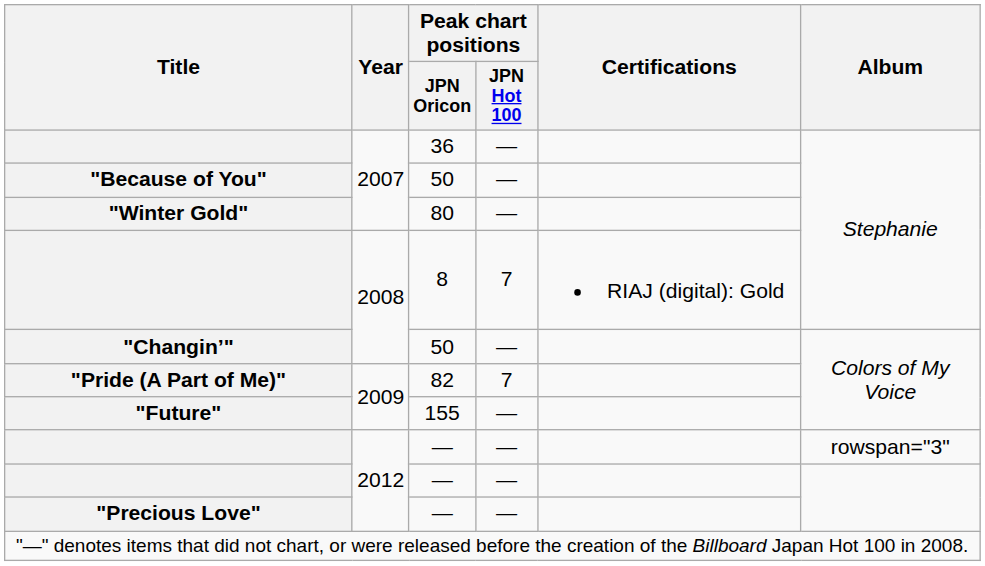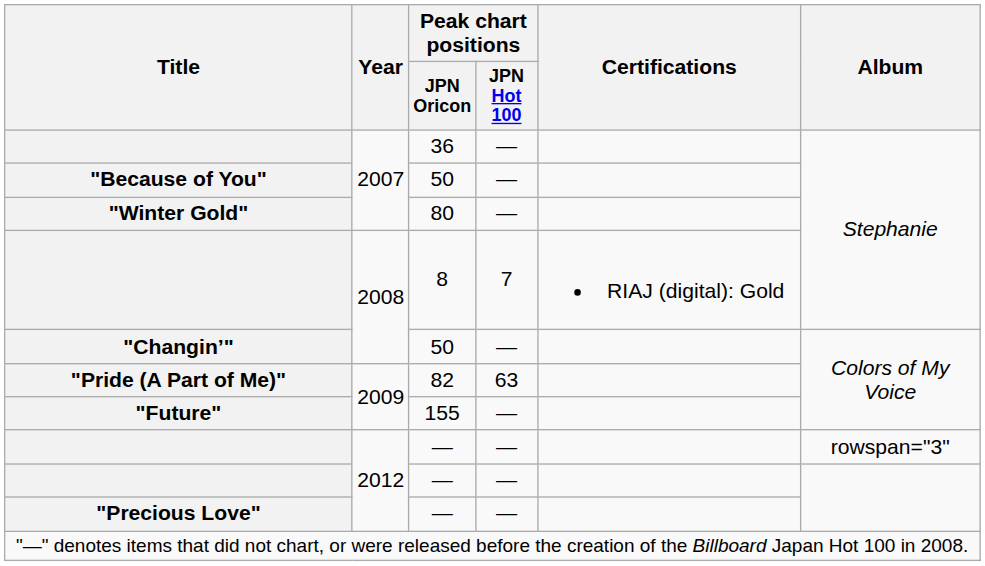(507, 379) 7 -> (507, 379) 63
